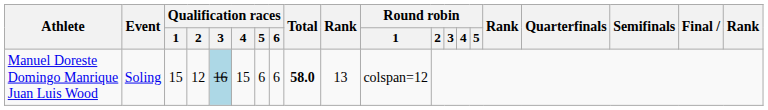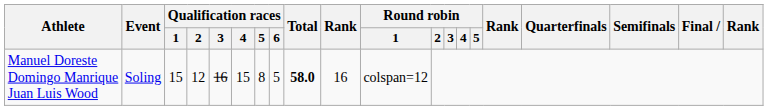(221, 77) lightblue background -> (221, 77) no background
(262, 77) 6 -> (262, 77) 8
(277, 77) 6 -> (277, 77) 5
(341, 77) 13 -> (341, 77) 16
